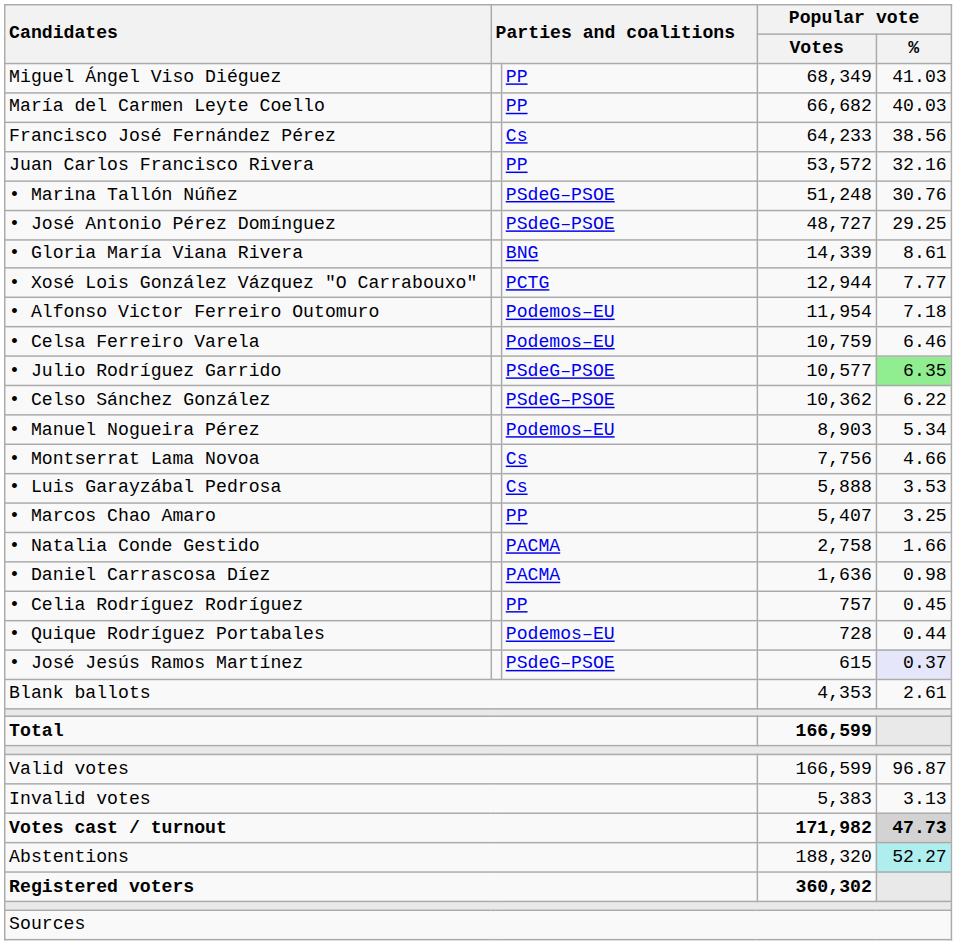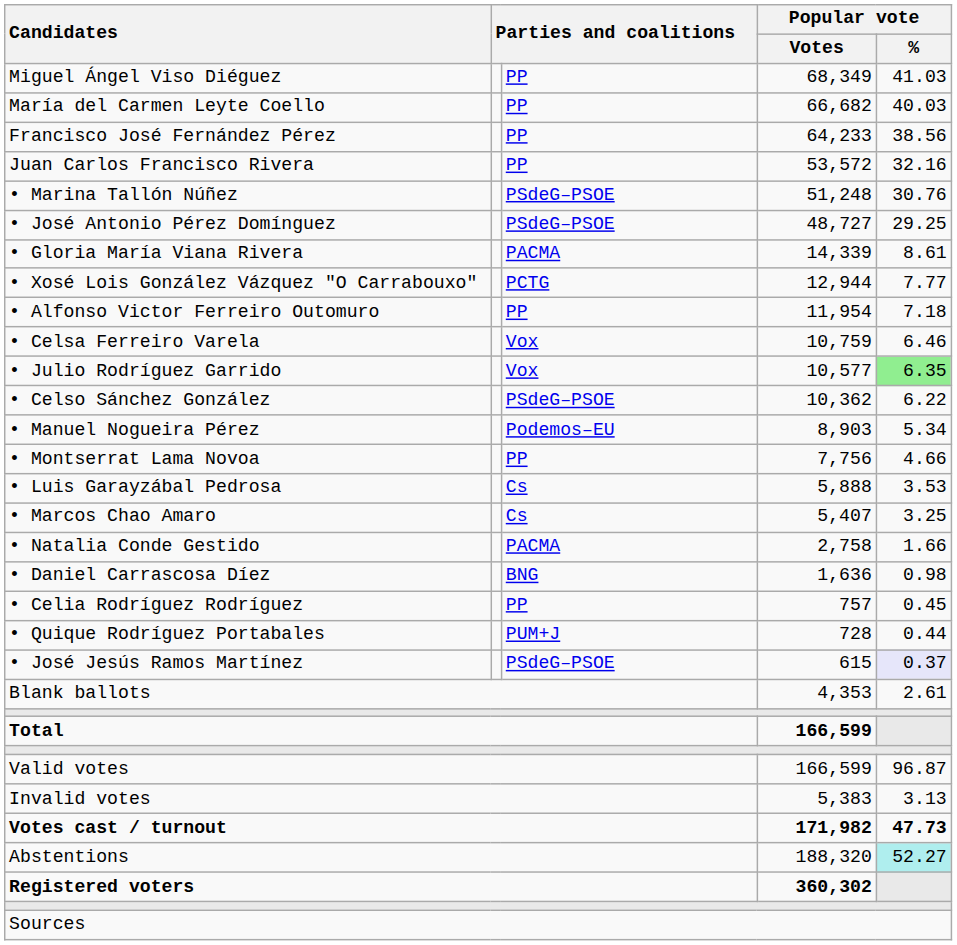(517, 137) Cs -> (517, 137) PP
(522, 254) BNG -> (533, 254) PACMA
(560, 313) Podemos–EU -> (517, 313) PP
(560, 342) Podemos–EU -> (522, 342) Vox
(560, 371) PSdeG–PSOE -> (522, 371) Vox
(517, 459) Cs -> (517, 459) PP
(517, 518) PP -> (517, 518) Cs
(533, 577) PACMA -> (522, 577) BNG
(560, 635) Podemos–EU -> (533, 635) PUM+J
(919, 829) lightgrey background -> (919, 829) no background
